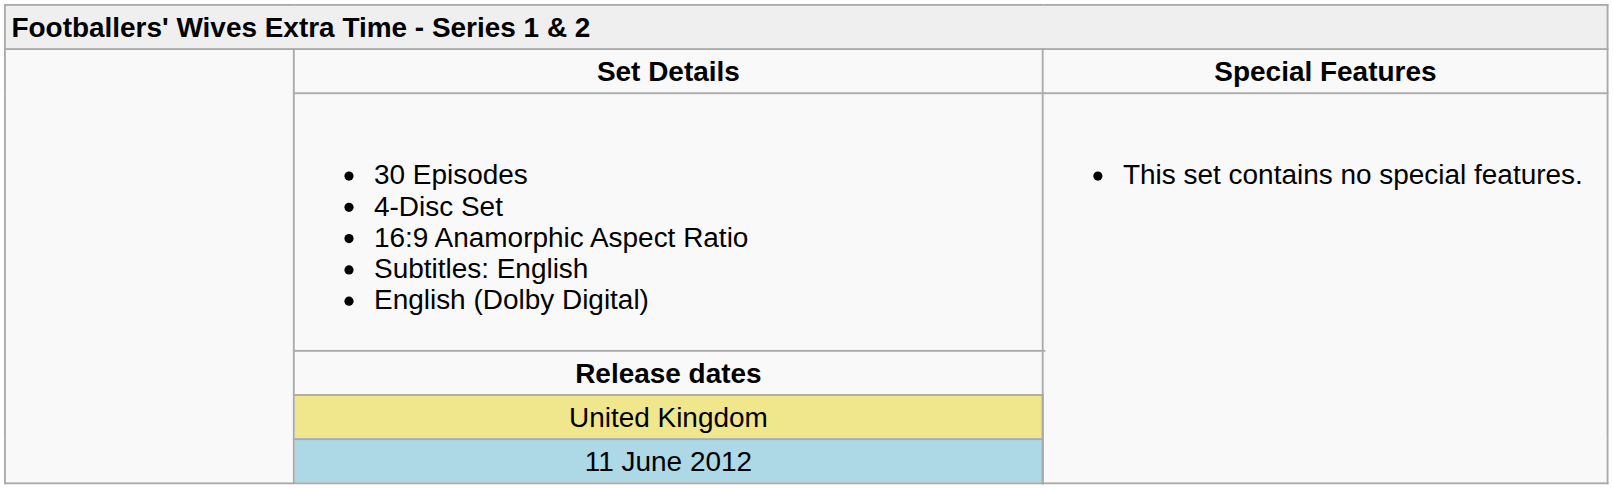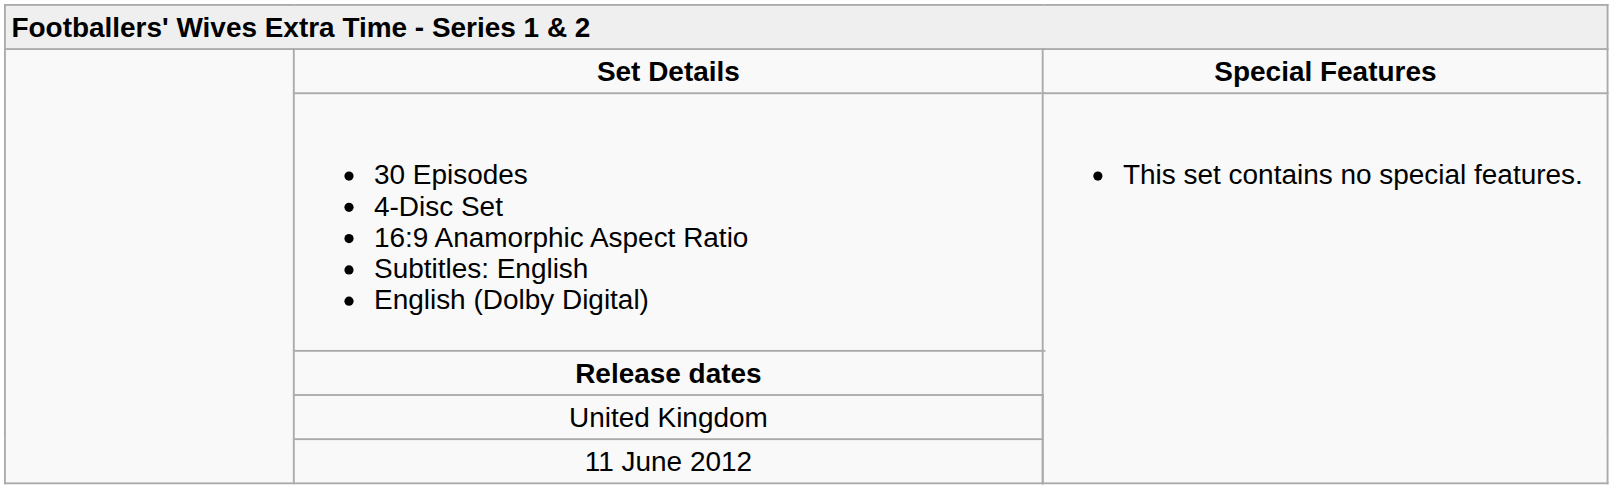(668, 417) khaki background -> (668, 417) no background
(668, 461) lightblue background -> (668, 461) no background
